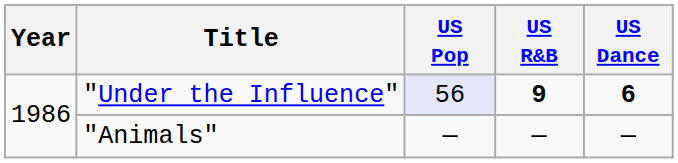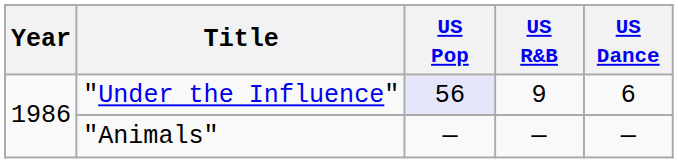(539, 95) bold -> (539, 95) normal
(628, 95) bold -> (628, 95) normal
